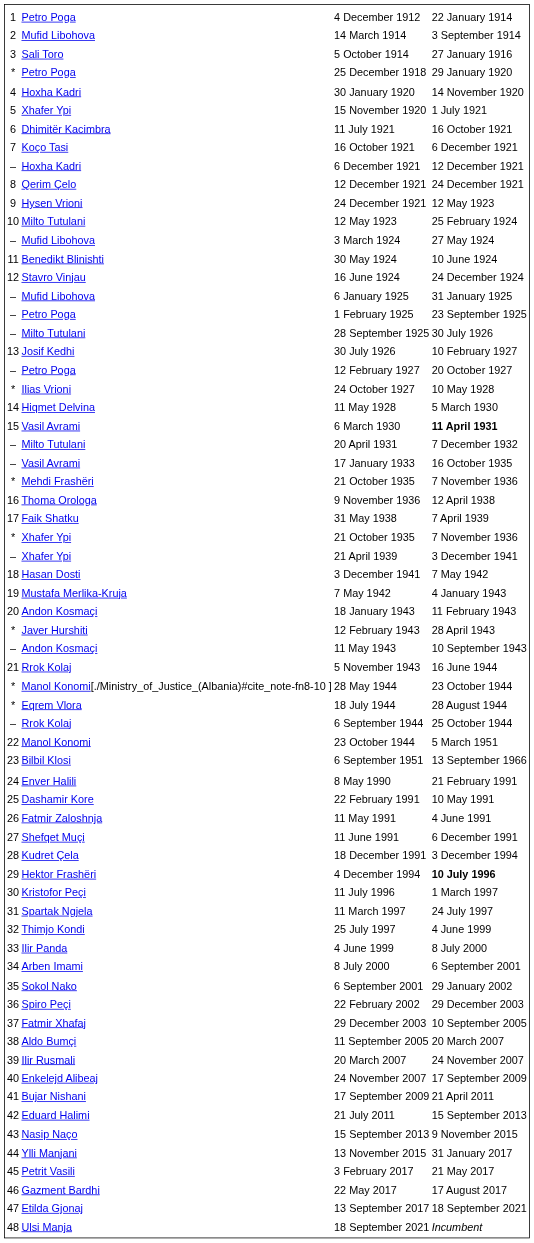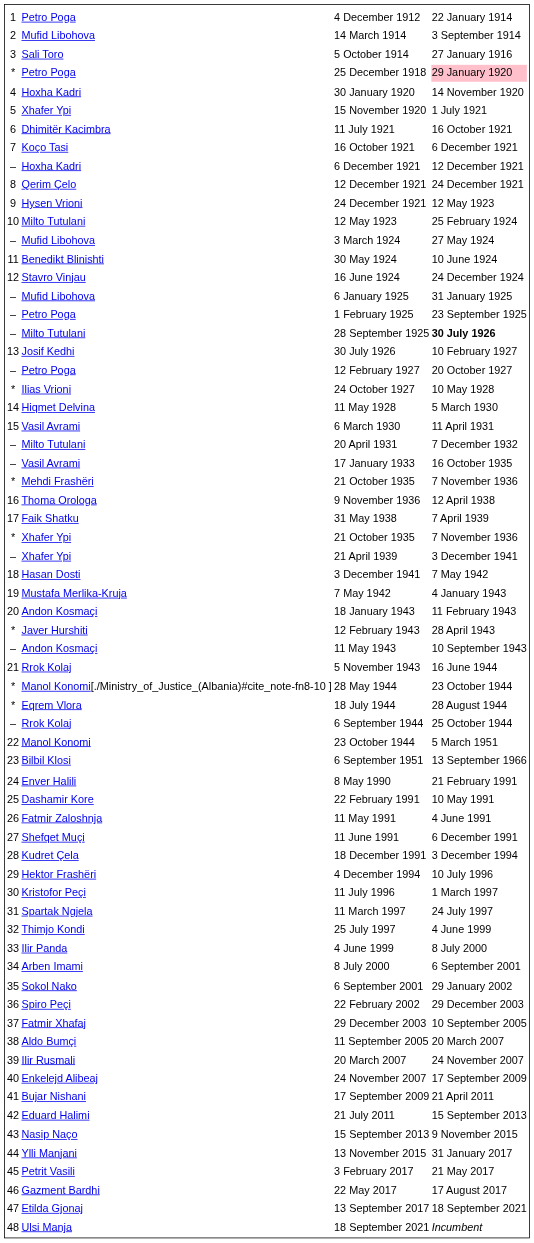(472, 73) no background -> (472, 73) pink background
(462, 333) normal -> (464, 333) bold
(465, 426) bold -> (463, 426) normal
(464, 874) bold -> (462, 874) normal
